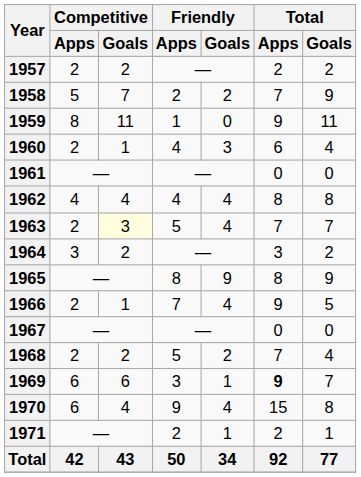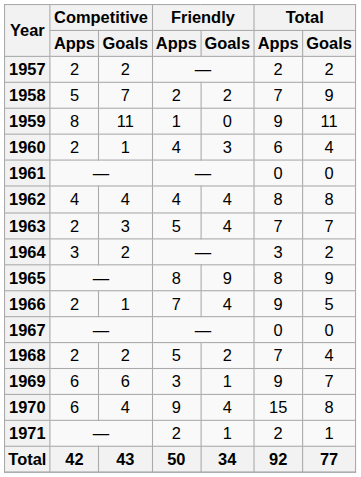(125, 226) lightyellow background -> (125, 226) no background
(278, 382) bold -> (278, 382) normal
